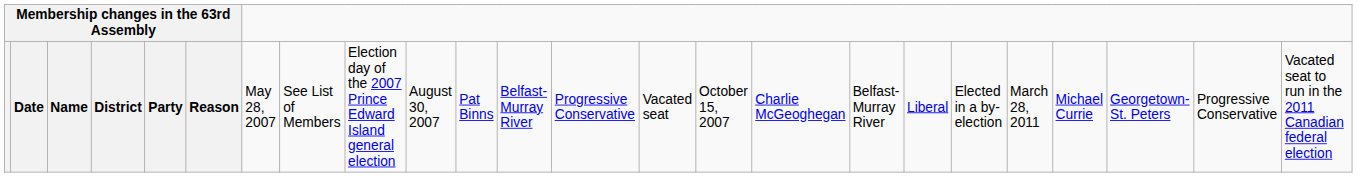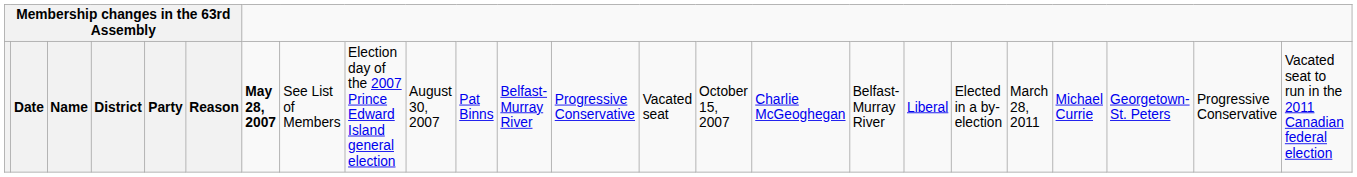(261, 106) normal -> (261, 106) bold
